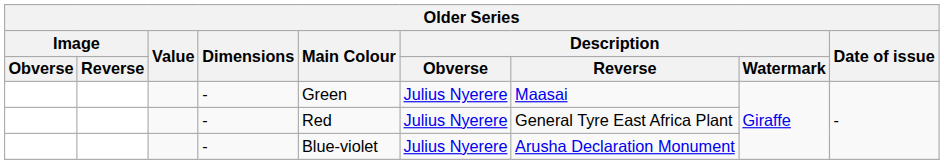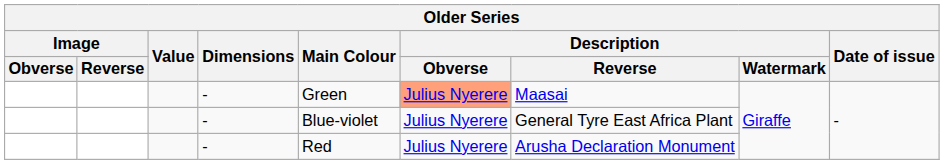(456, 95) no background -> (456, 95) lightsalmon background
(317, 121) Red -> (340, 121) Blue-violet
(340, 146) Blue-violet -> (317, 146) Red
